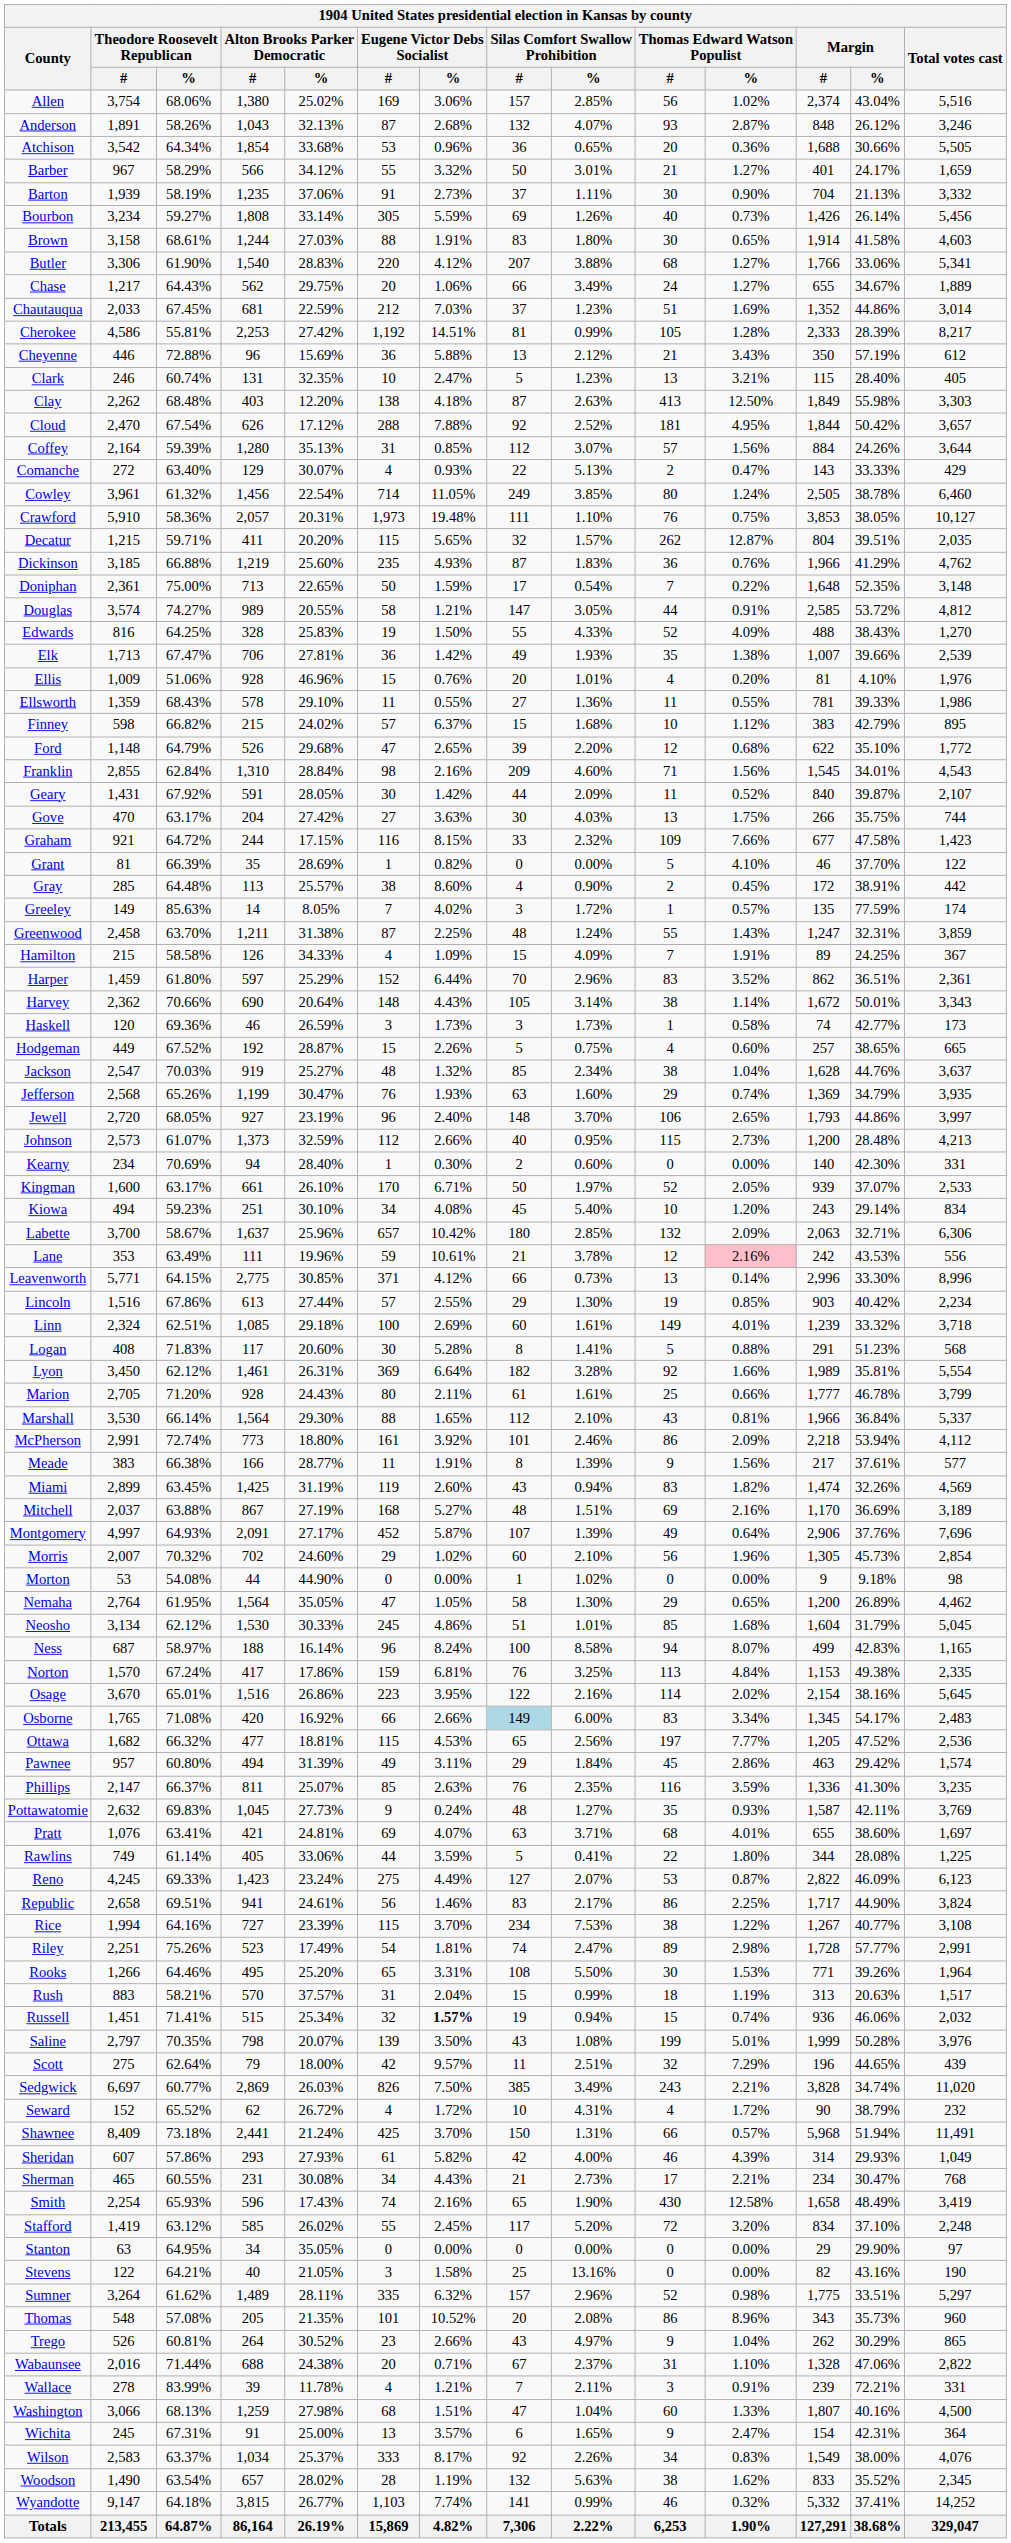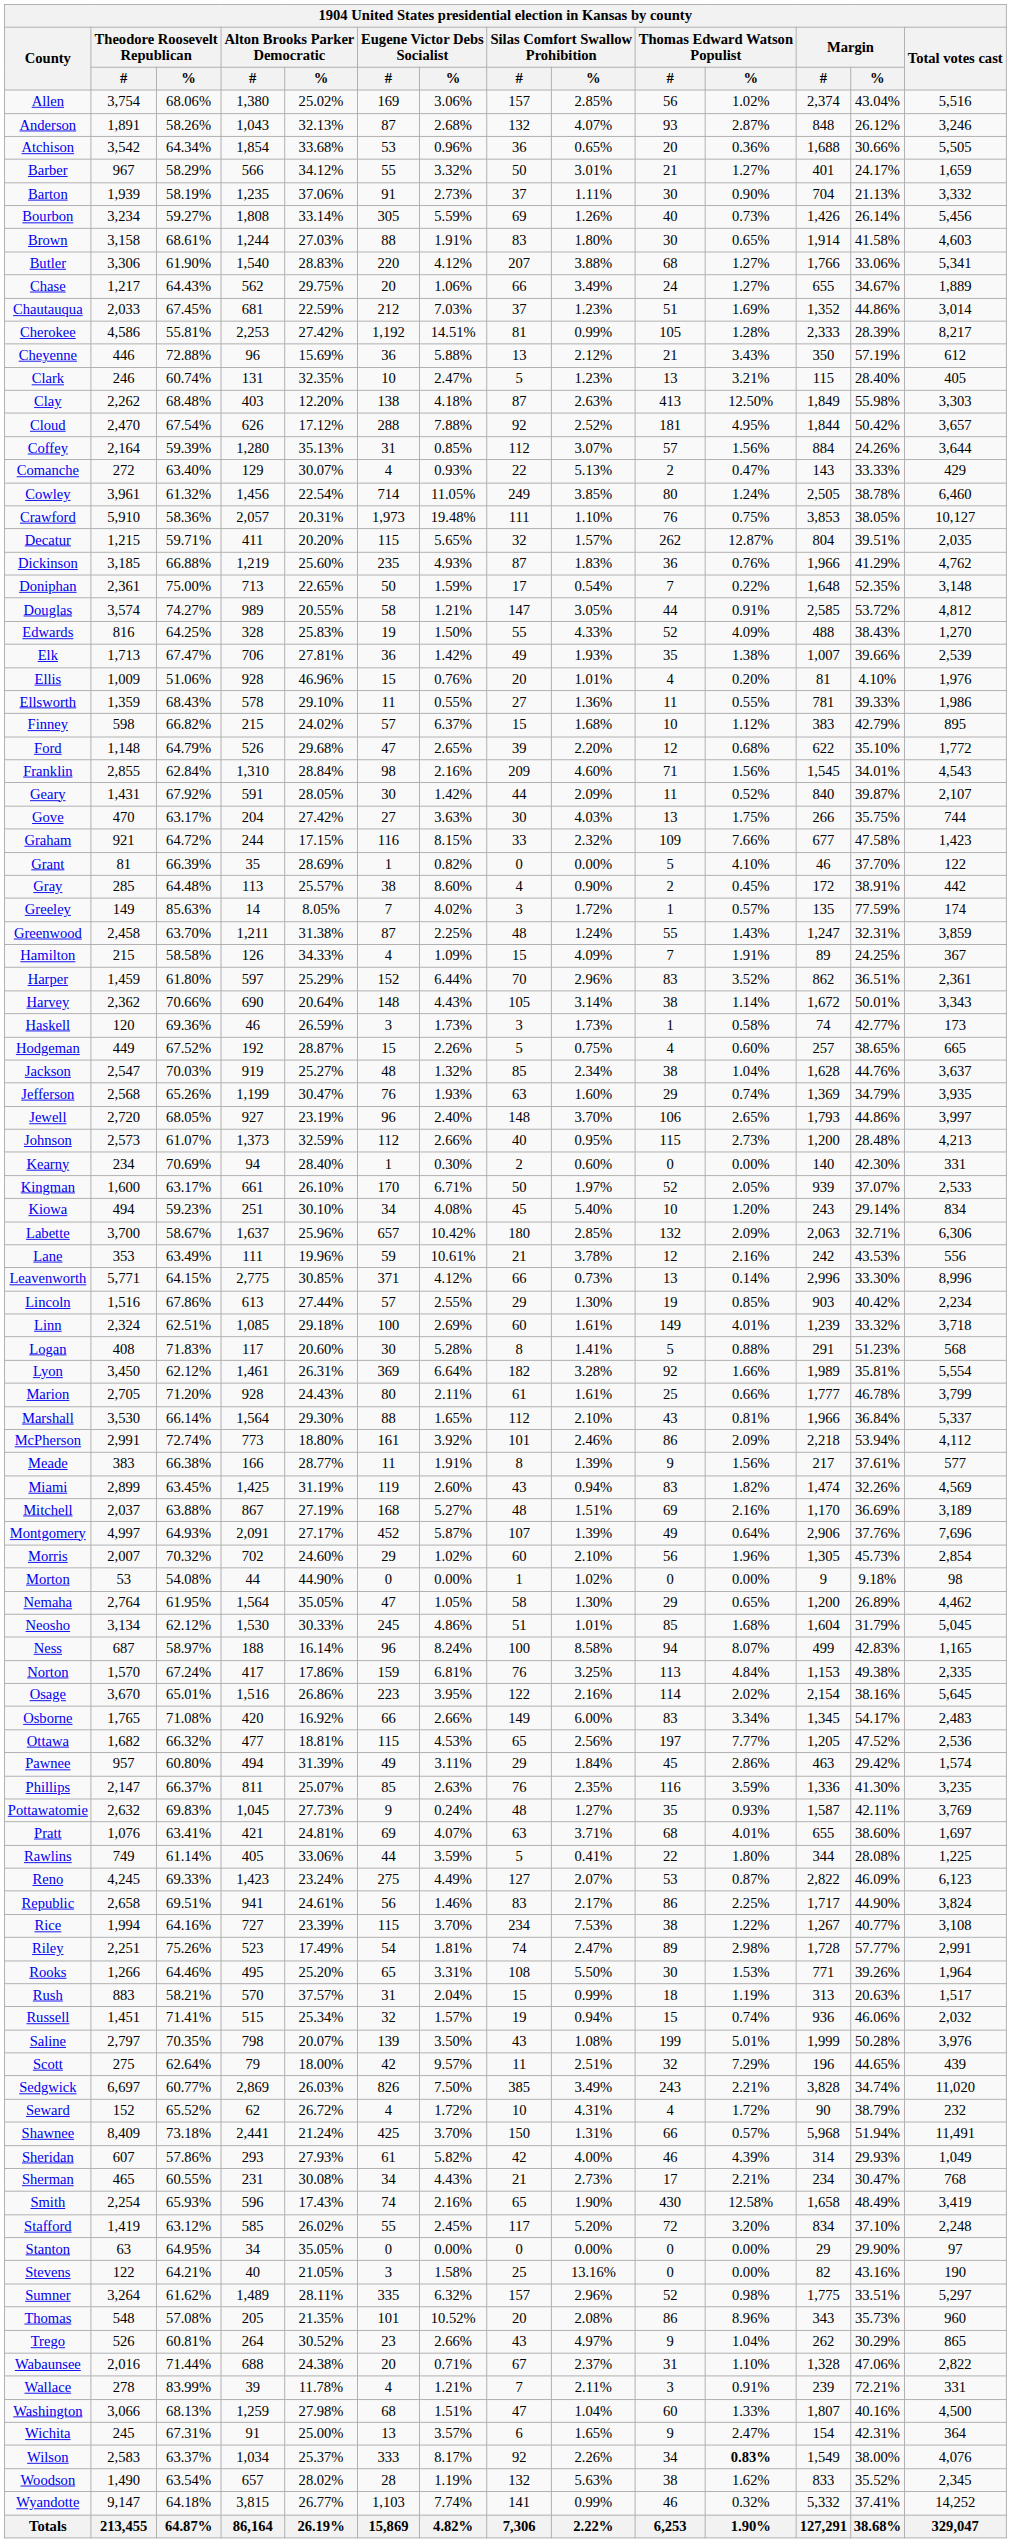(751, 1256) pink background -> (751, 1256) no background
(519, 1718) lightblue background -> (519, 1718) no background
(453, 2018) bold -> (453, 2018) normal
(751, 2457) normal -> (751, 2457) bold
